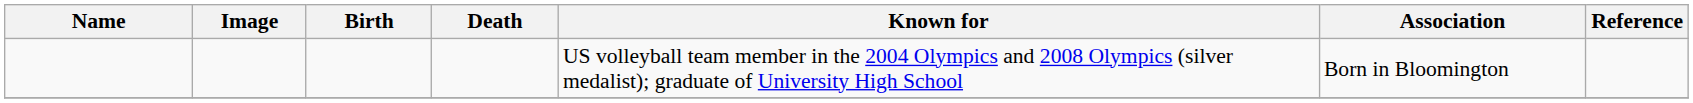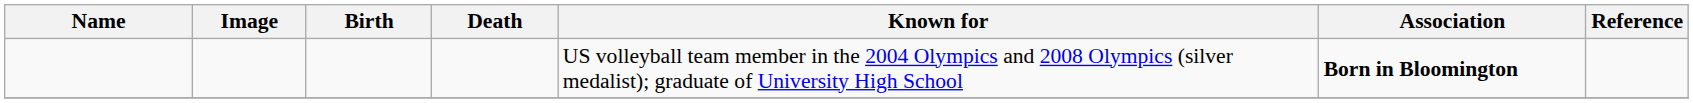(1416, 68) normal -> (1421, 68) bold
